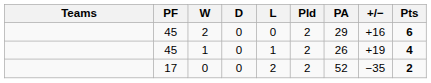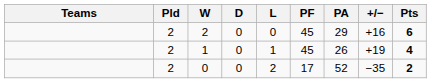columns swapped: (307, 13) <-> (171, 13)
